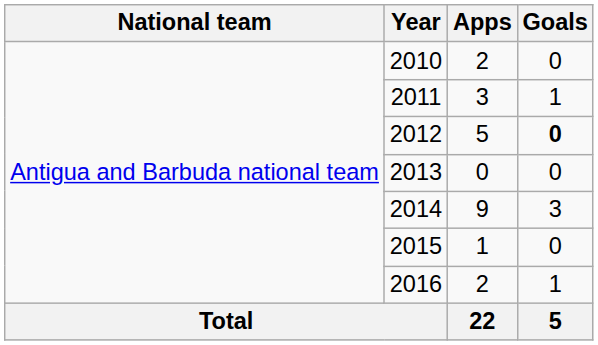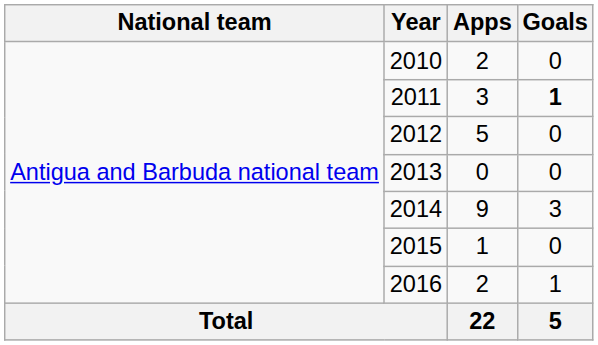(555, 97) normal -> (555, 97) bold
(555, 135) bold -> (555, 135) normal
